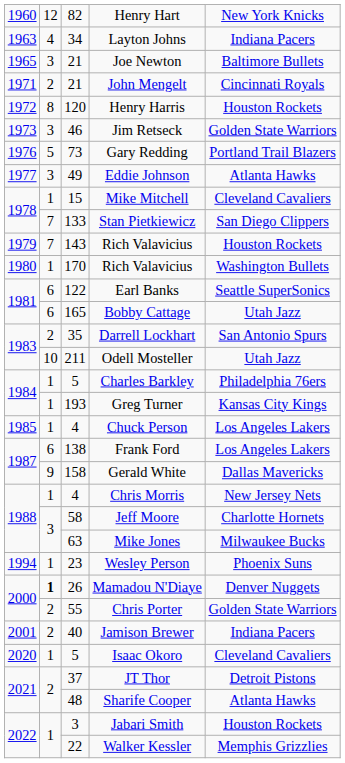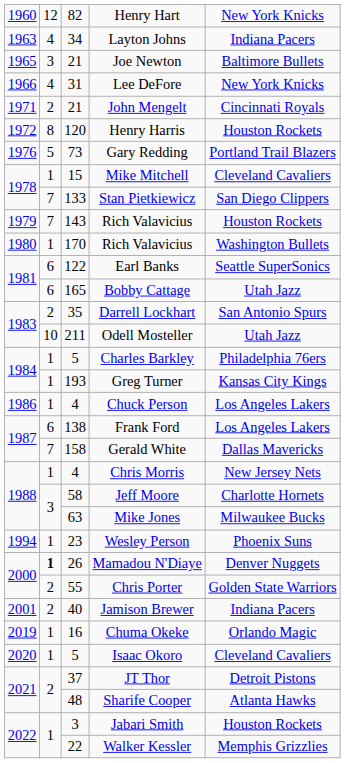+ row: (75, 84)
- row: (75, 130)
- row: (75, 175)
(22, 426) 1985 -> (22, 404) 1986
(50, 472) 9 -> (50, 449) 7
+ row: (75, 632)
